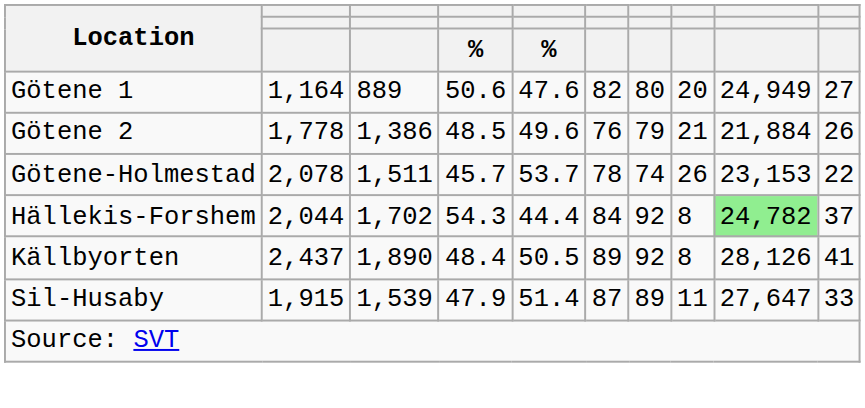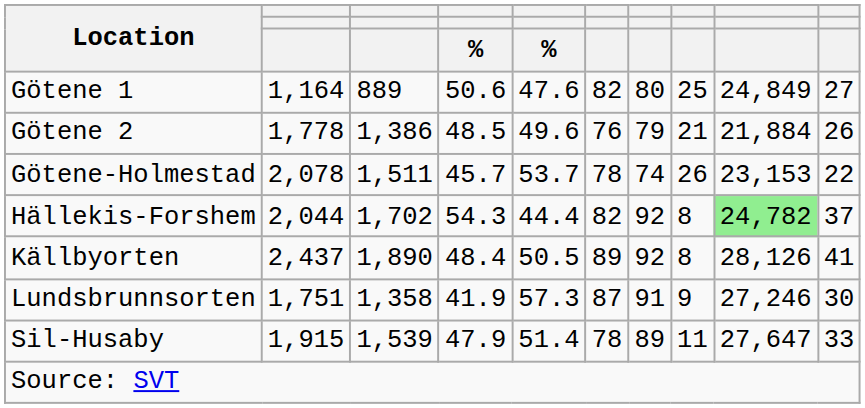(692, 92) 20 -> (692, 92) 25
(766, 92) 24,949 -> (766, 92) 24,849
(607, 216) 84 -> (607, 216) 82
+ row: (133, 299)
(607, 299) 87 -> (607, 341) 78
